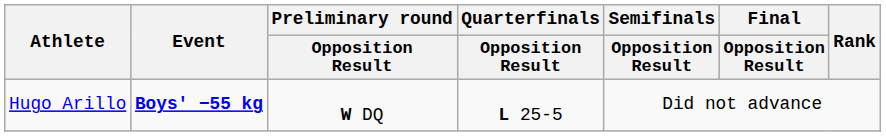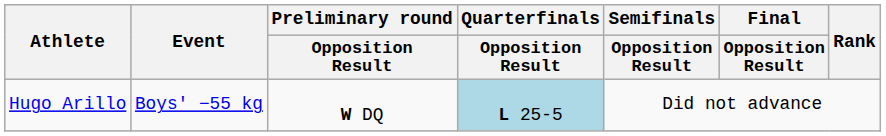(199, 105) bold -> (199, 105) normal
(531, 115) no background -> (531, 115) lightblue background
